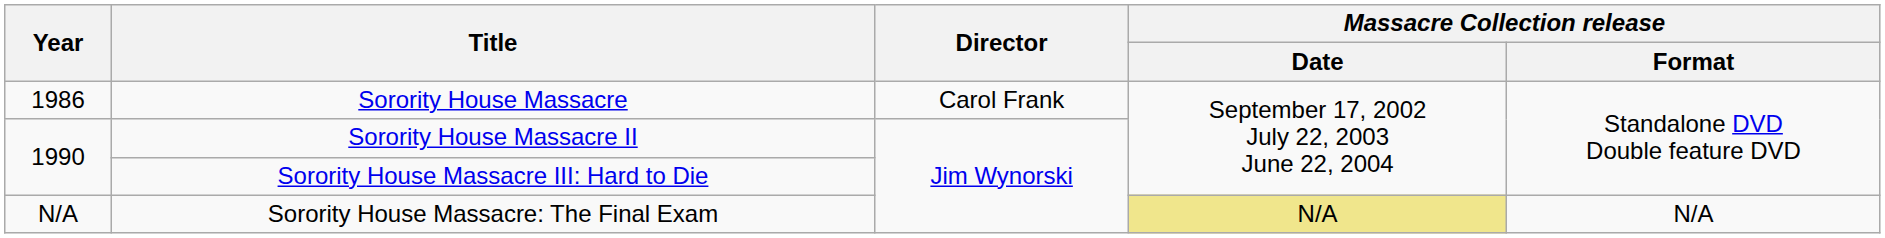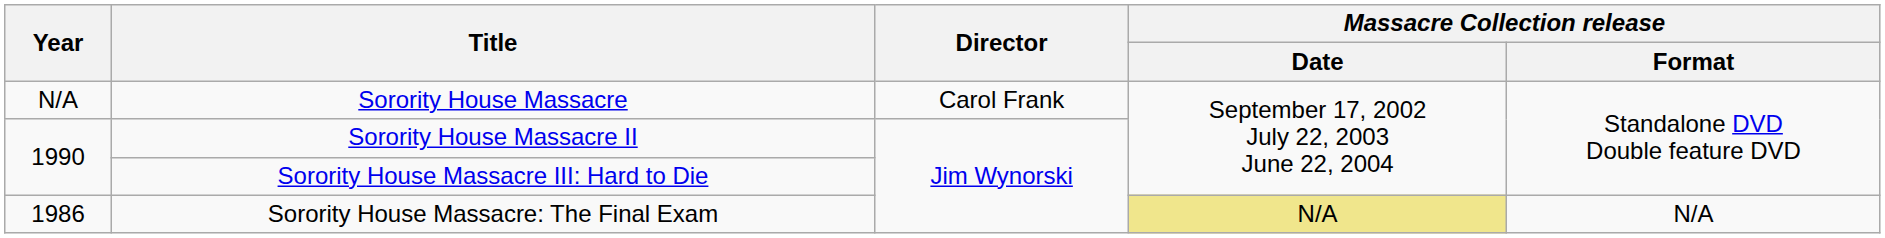(58, 99) 1986 -> (58, 99) N/A
(58, 213) N/A -> (58, 213) 1986
